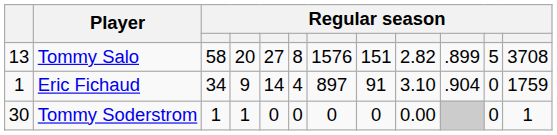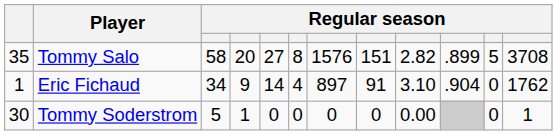(19, 56) 13 -> (19, 56) 35
(528, 85) 1759 -> (528, 85) 1762
(216, 115) 1 -> (216, 115) 5
